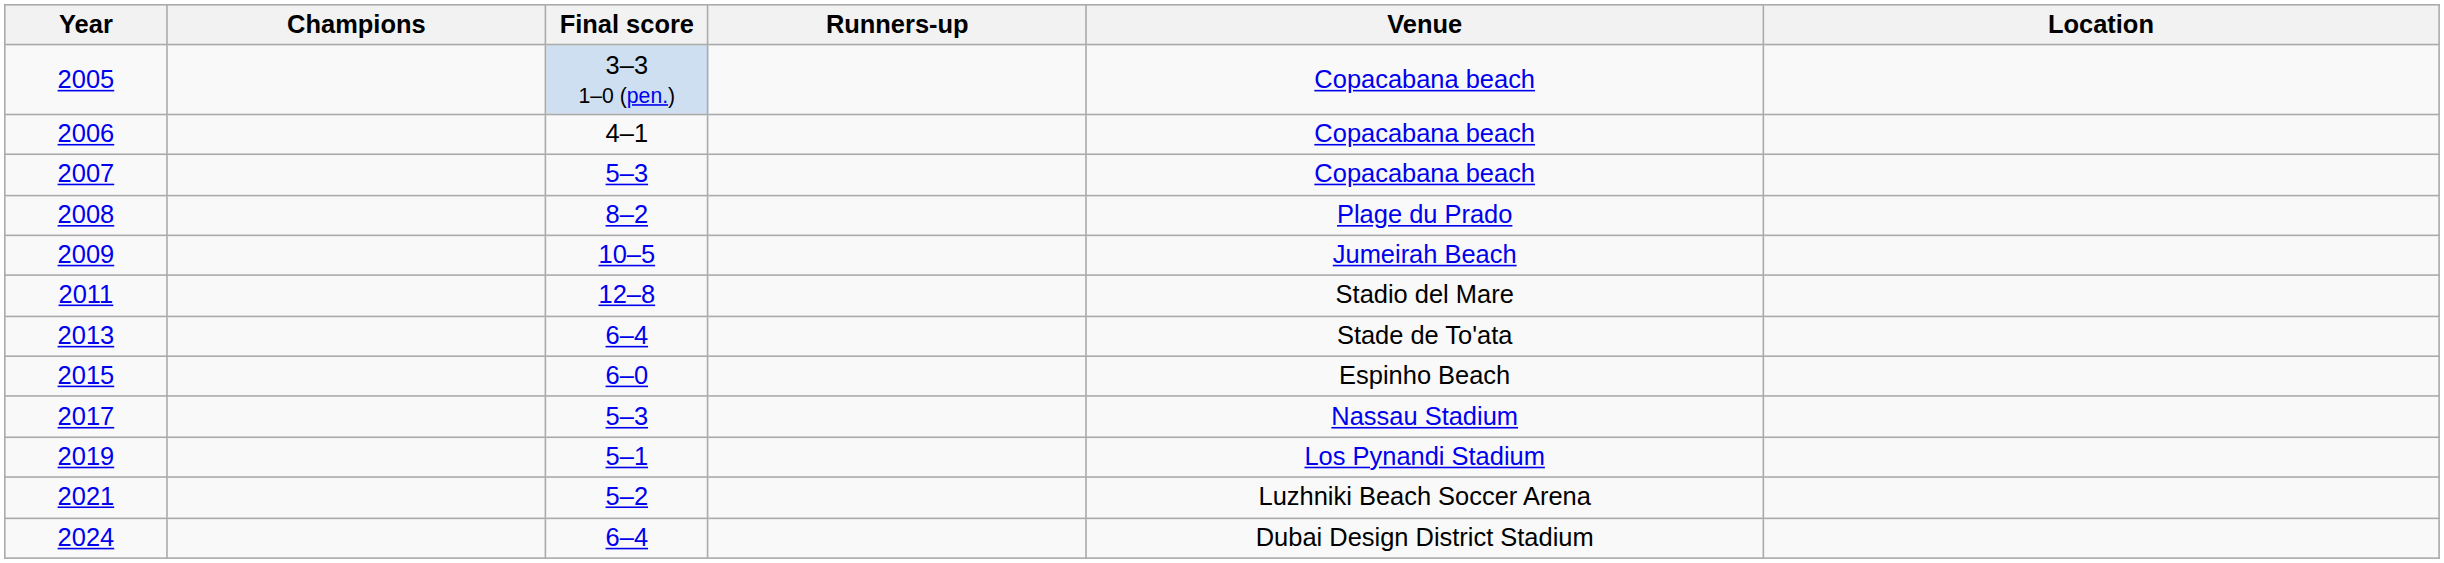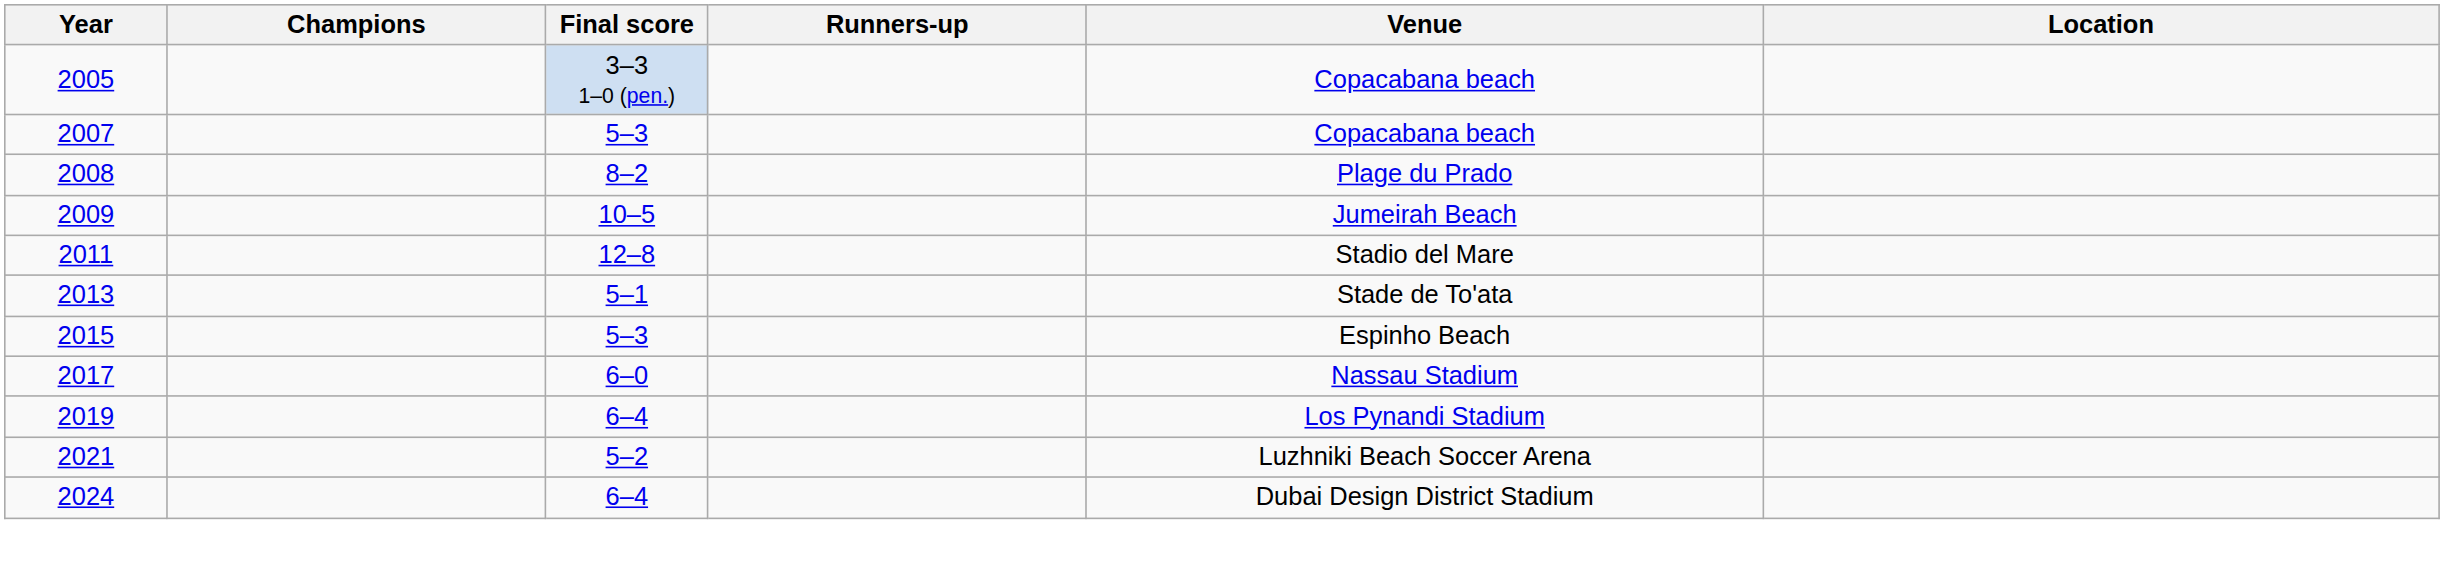- row: (86, 133)
(627, 335) 6–4 -> (627, 295) 5–1
(627, 376) 6–0 -> (627, 335) 5–3
(627, 416) 5–3 -> (627, 376) 6–0
(627, 456) 5–1 -> (627, 416) 6–4
